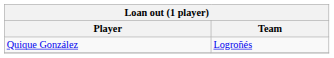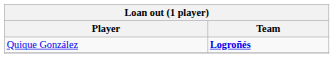(233, 45) normal -> (230, 45) bold
